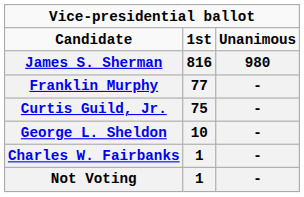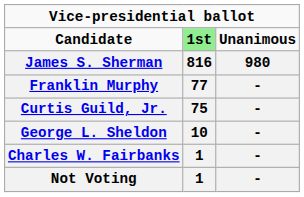(199, 40) no background -> (199, 40) lightgreen background
